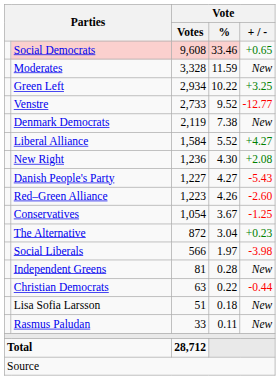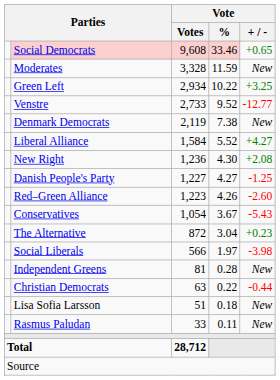(260, 178) -5.43 -> (260, 178) -1.25
(260, 214) -1.25 -> (260, 214) -5.43
